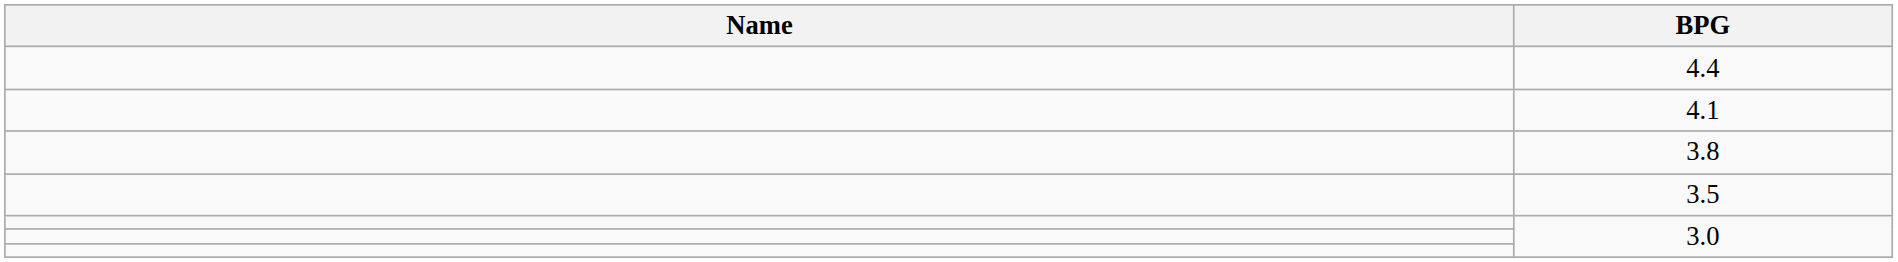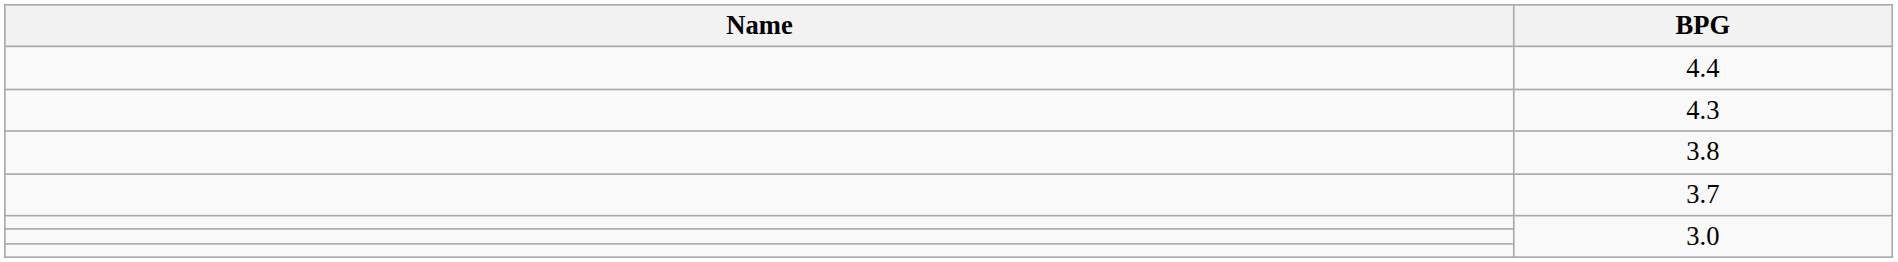(1703, 109) 4.1 -> (1703, 109) 4.3
(1703, 194) 3.5 -> (1703, 194) 3.7
